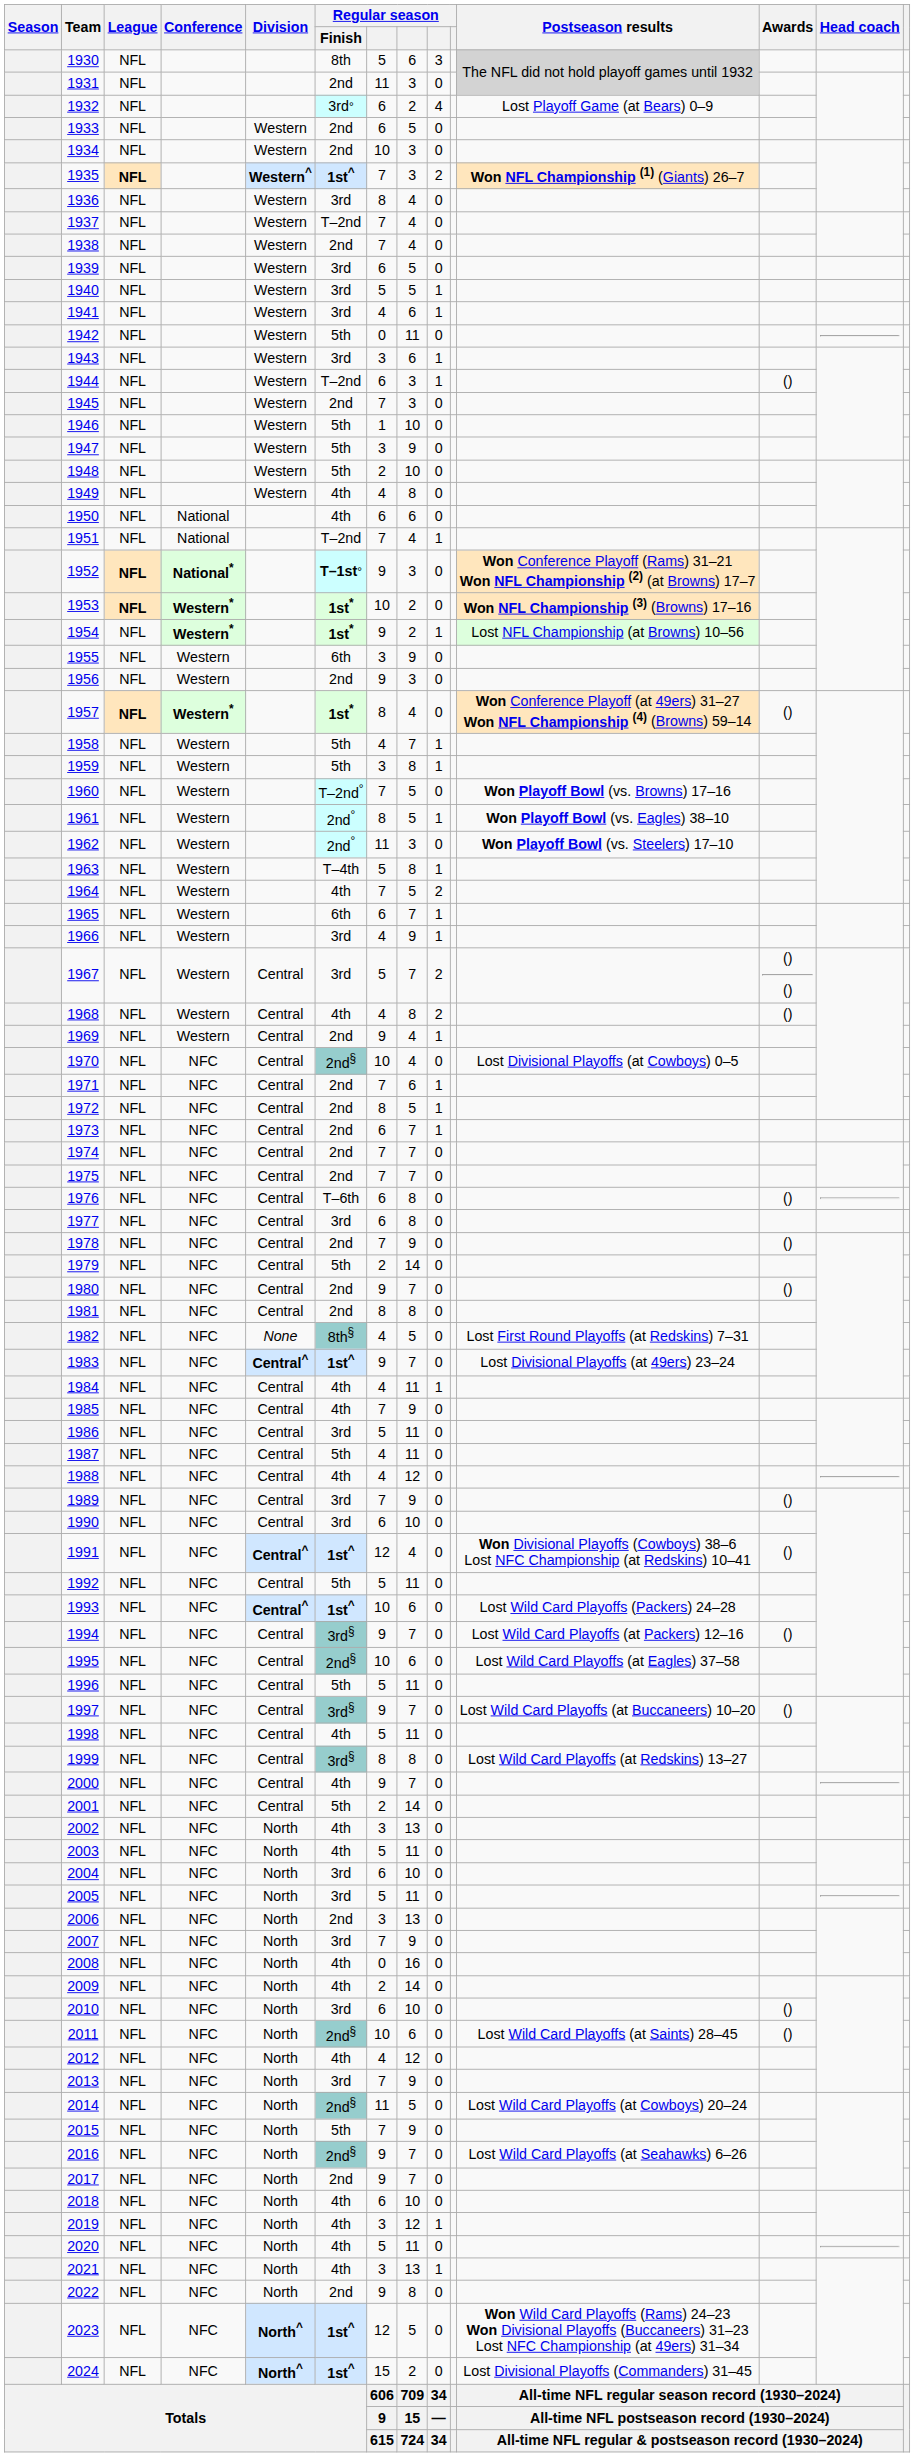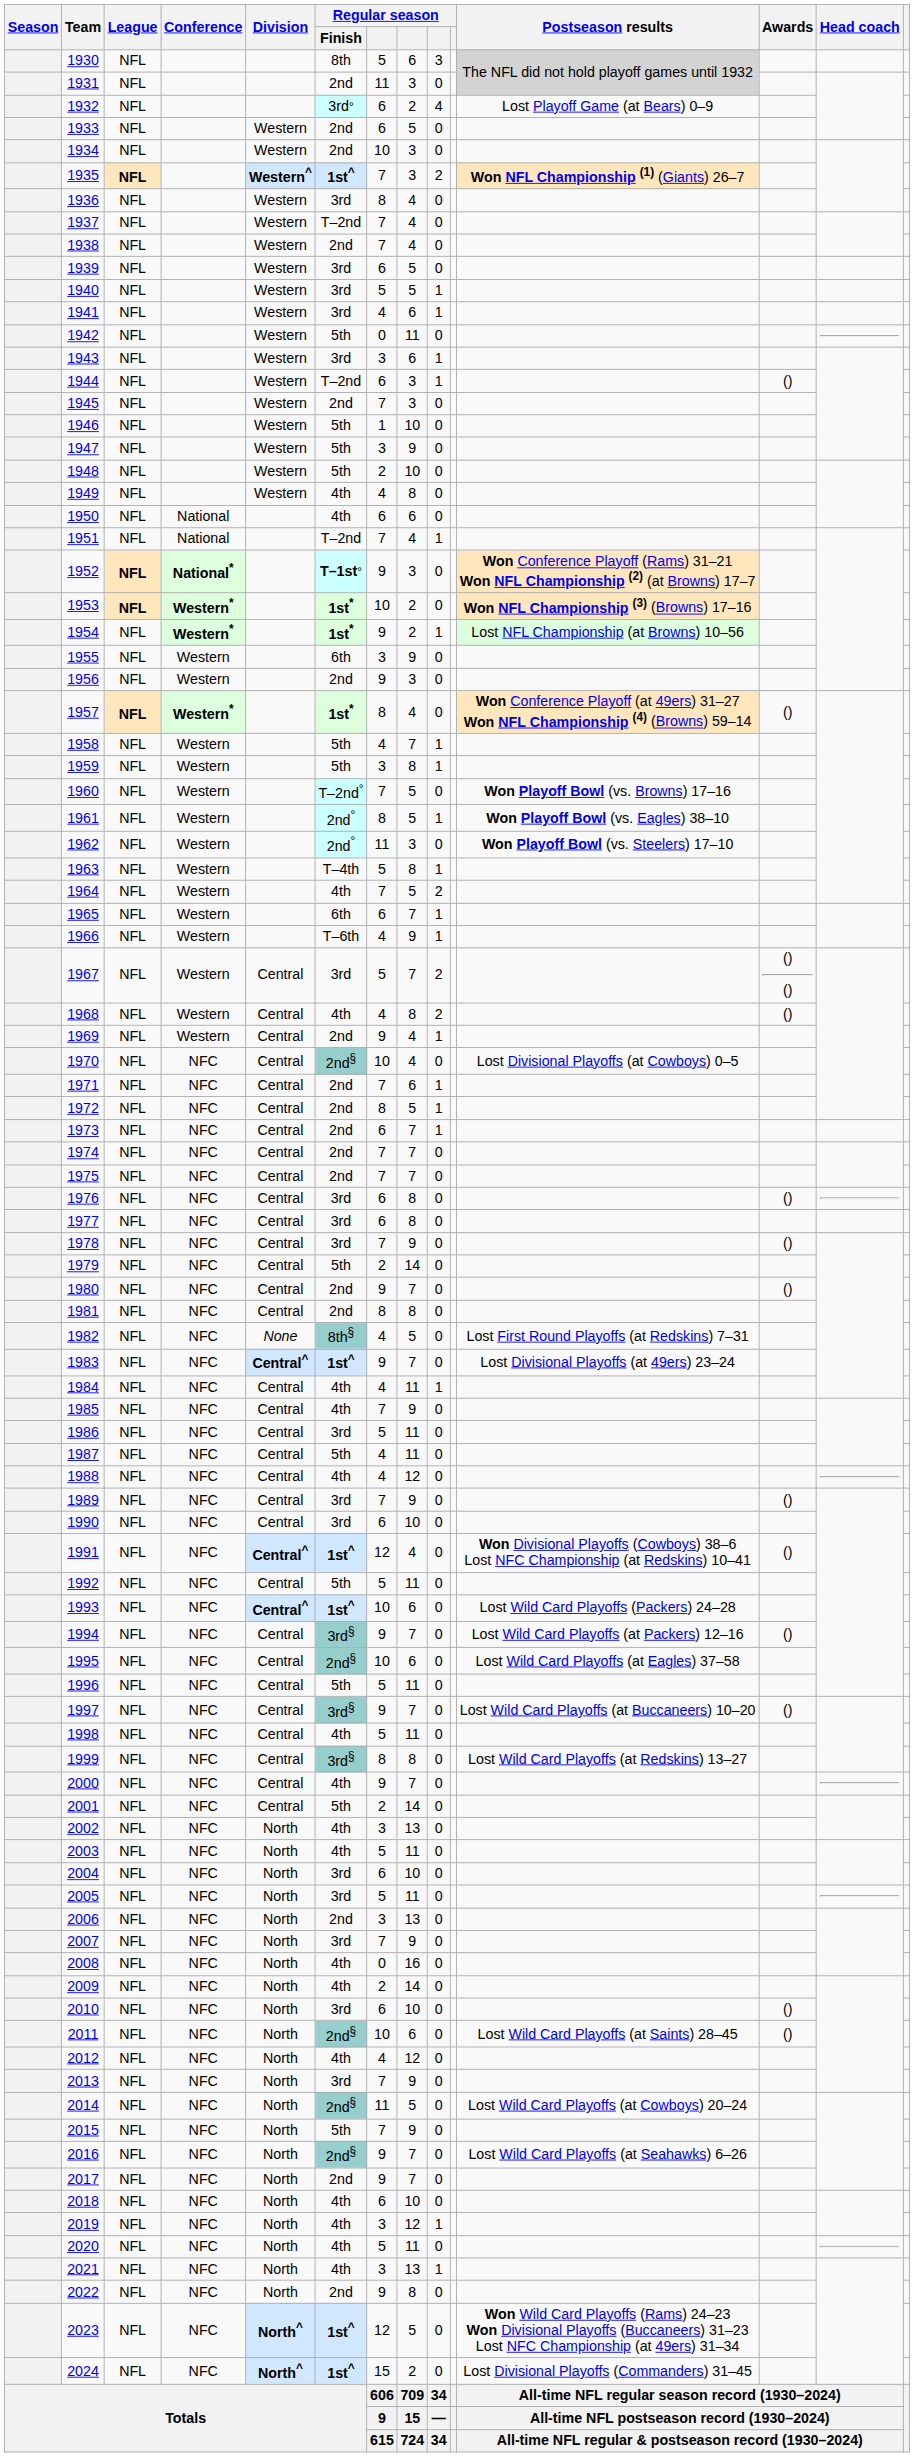(341, 936) 3rd -> (341, 936) T–6th
(341, 1198) T–6th -> (341, 1198) 3rd
(341, 1243) 2nd -> (341, 1243) 3rd
